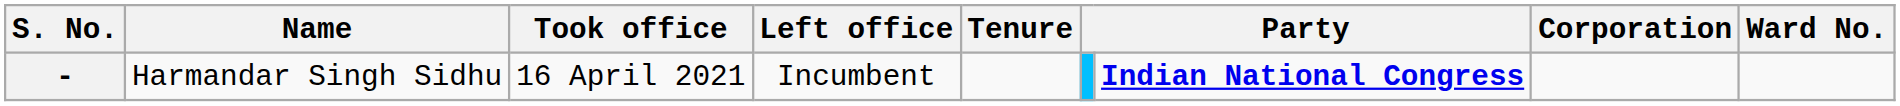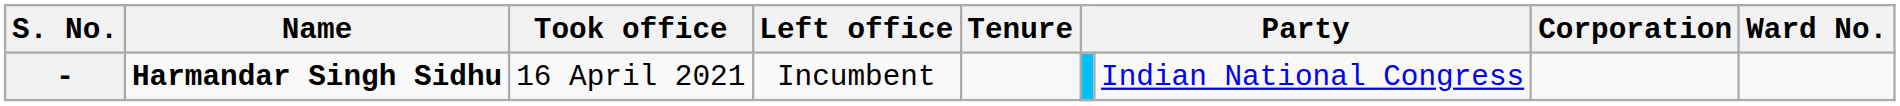(317, 77) normal -> (317, 77) bold
(1313, 77) bold -> (1313, 77) normal
